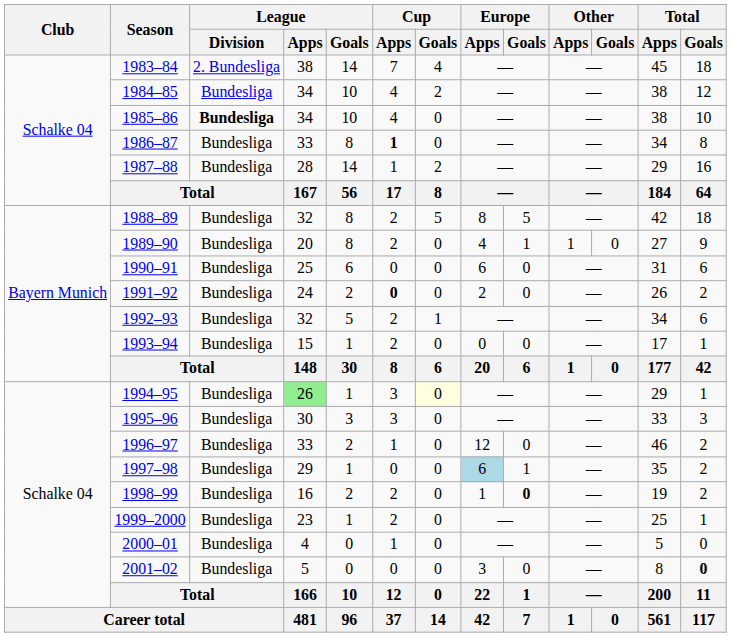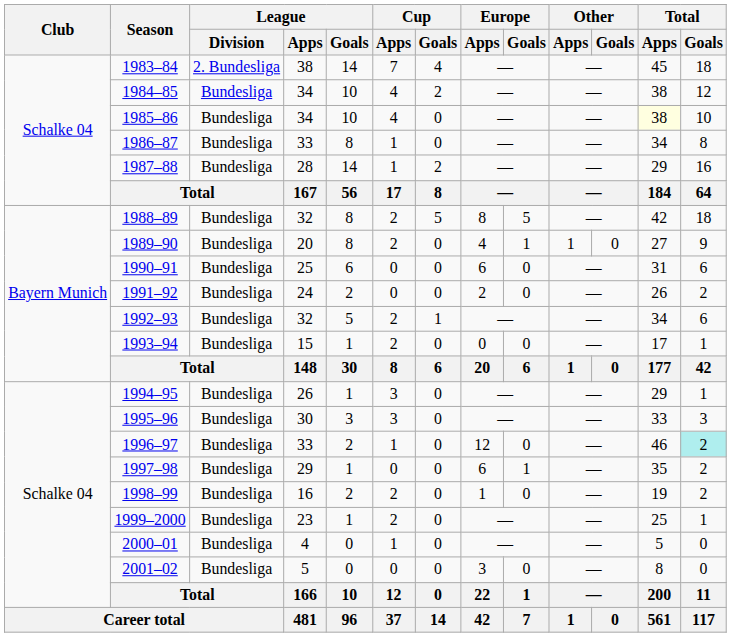(237, 117) bold -> (237, 117) normal
(659, 117) no background -> (659, 117) lightyellow background
(394, 142) bold -> (394, 142) normal
(394, 293) bold -> (394, 293) normal
(305, 393) lightgreen background -> (305, 393) no background
(438, 393) lightyellow background -> (438, 393) no background
(704, 444) no background -> (704, 444) paleturquoise background
(482, 469) lightblue background -> (482, 469) no background
(526, 494) bold -> (526, 494) normal
(704, 569) bold -> (704, 569) normal
